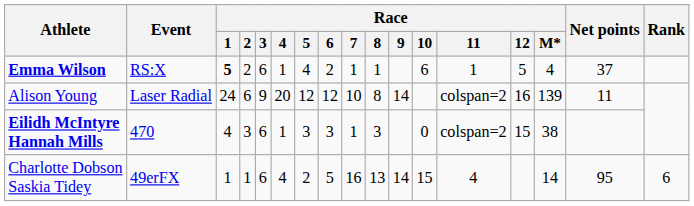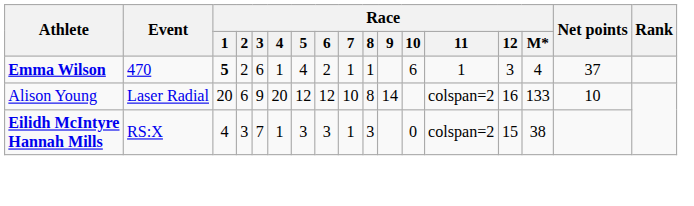(148, 69) RS:X -> (139, 69) 470
(522, 69) 5 -> (510, 69) 3
(228, 96) 24 -> (225, 96) 20
(550, 96) 139 -> (538, 96) 133
(605, 96) 11 -> (593, 96) 10
(142, 132) 470 -> (145, 132) RS:X
(263, 132) 6 -> (260, 132) 7
- row: (65, 178)
